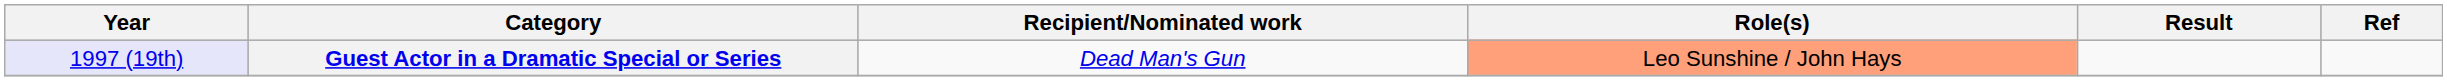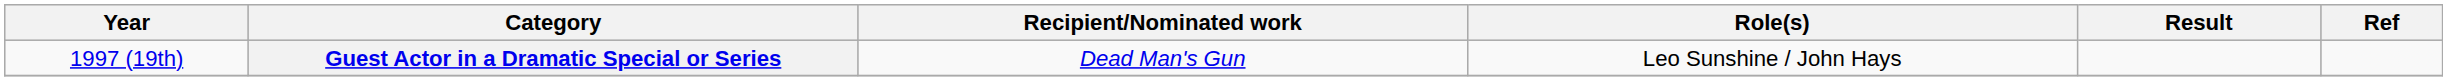(127, 58) lavender background -> (127, 58) no background
(1772, 58) lightsalmon background -> (1772, 58) no background
